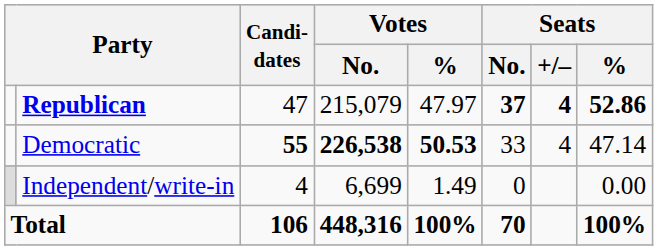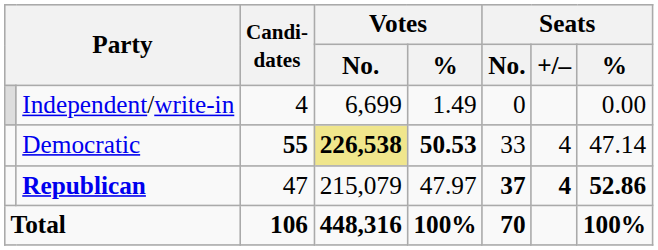rows swapped: (84, 104) <-> (128, 184)
(361, 144) no background -> (361, 144) khaki background
